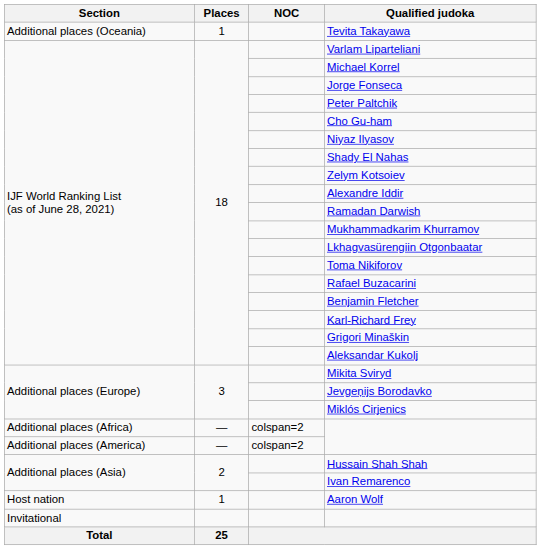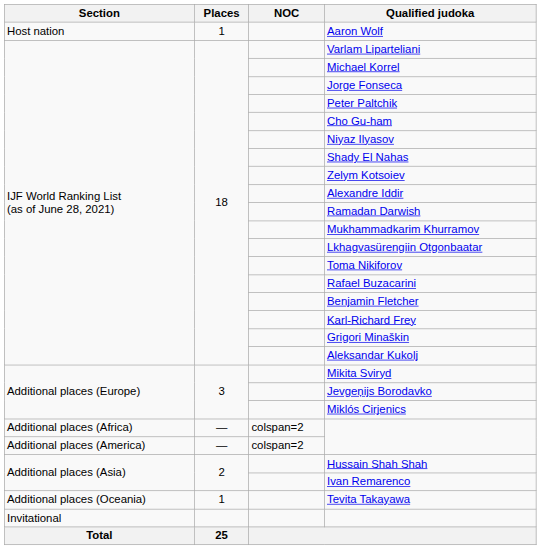rows swapped: (36, 499) <-> (76, 31)
